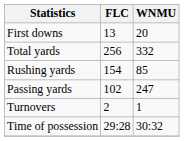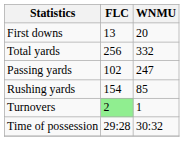rows swapped: (41, 70) <-> (39, 88)
(107, 107) no background -> (107, 107) lightgreen background
